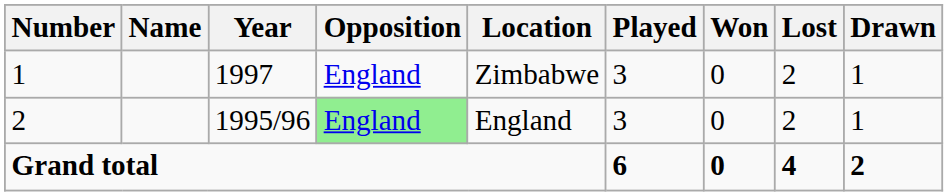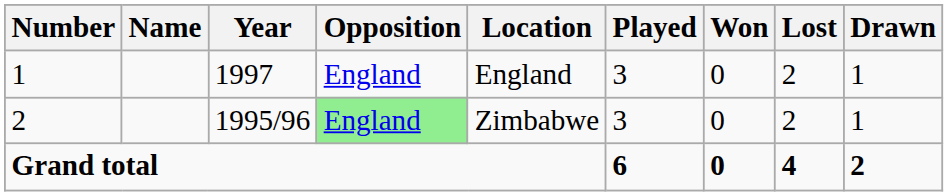(537, 73) Zimbabwe -> (523, 73) England
(523, 119) England -> (537, 119) Zimbabwe
